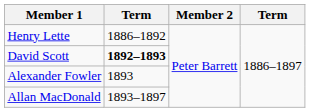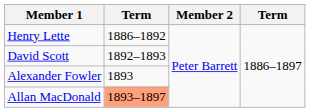(136, 55) bold -> (136, 55) normal
(136, 96) no background -> (136, 96) lightsalmon background
